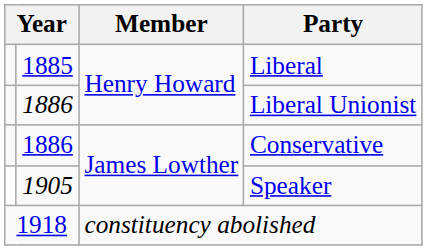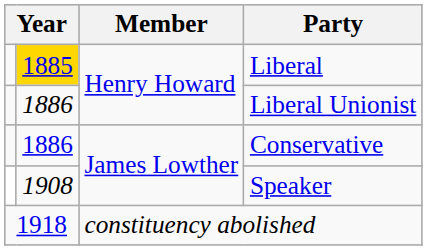(48, 64) no background -> (48, 64) gold background
(48, 184) 1905 -> (48, 184) 1908
